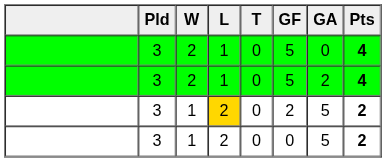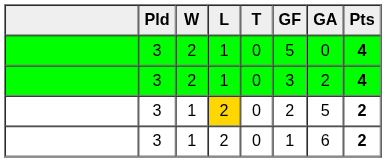(290, 80) 5 -> (290, 80) 3
(290, 141) 0 -> (290, 141) 1
(325, 141) 5 -> (325, 141) 6
